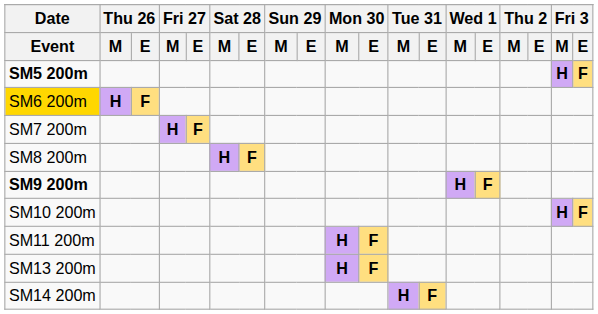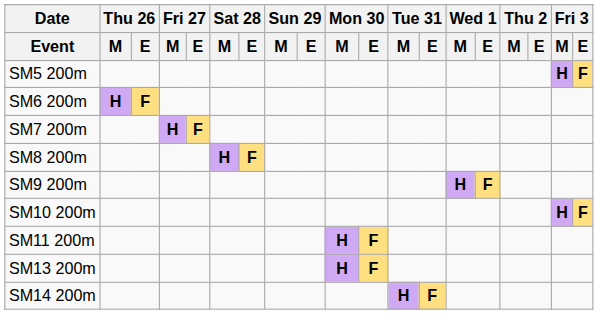(48, 74) bold -> (48, 74) normal
(48, 102) gold background -> (48, 102) no background
(48, 185) bold -> (48, 185) normal
